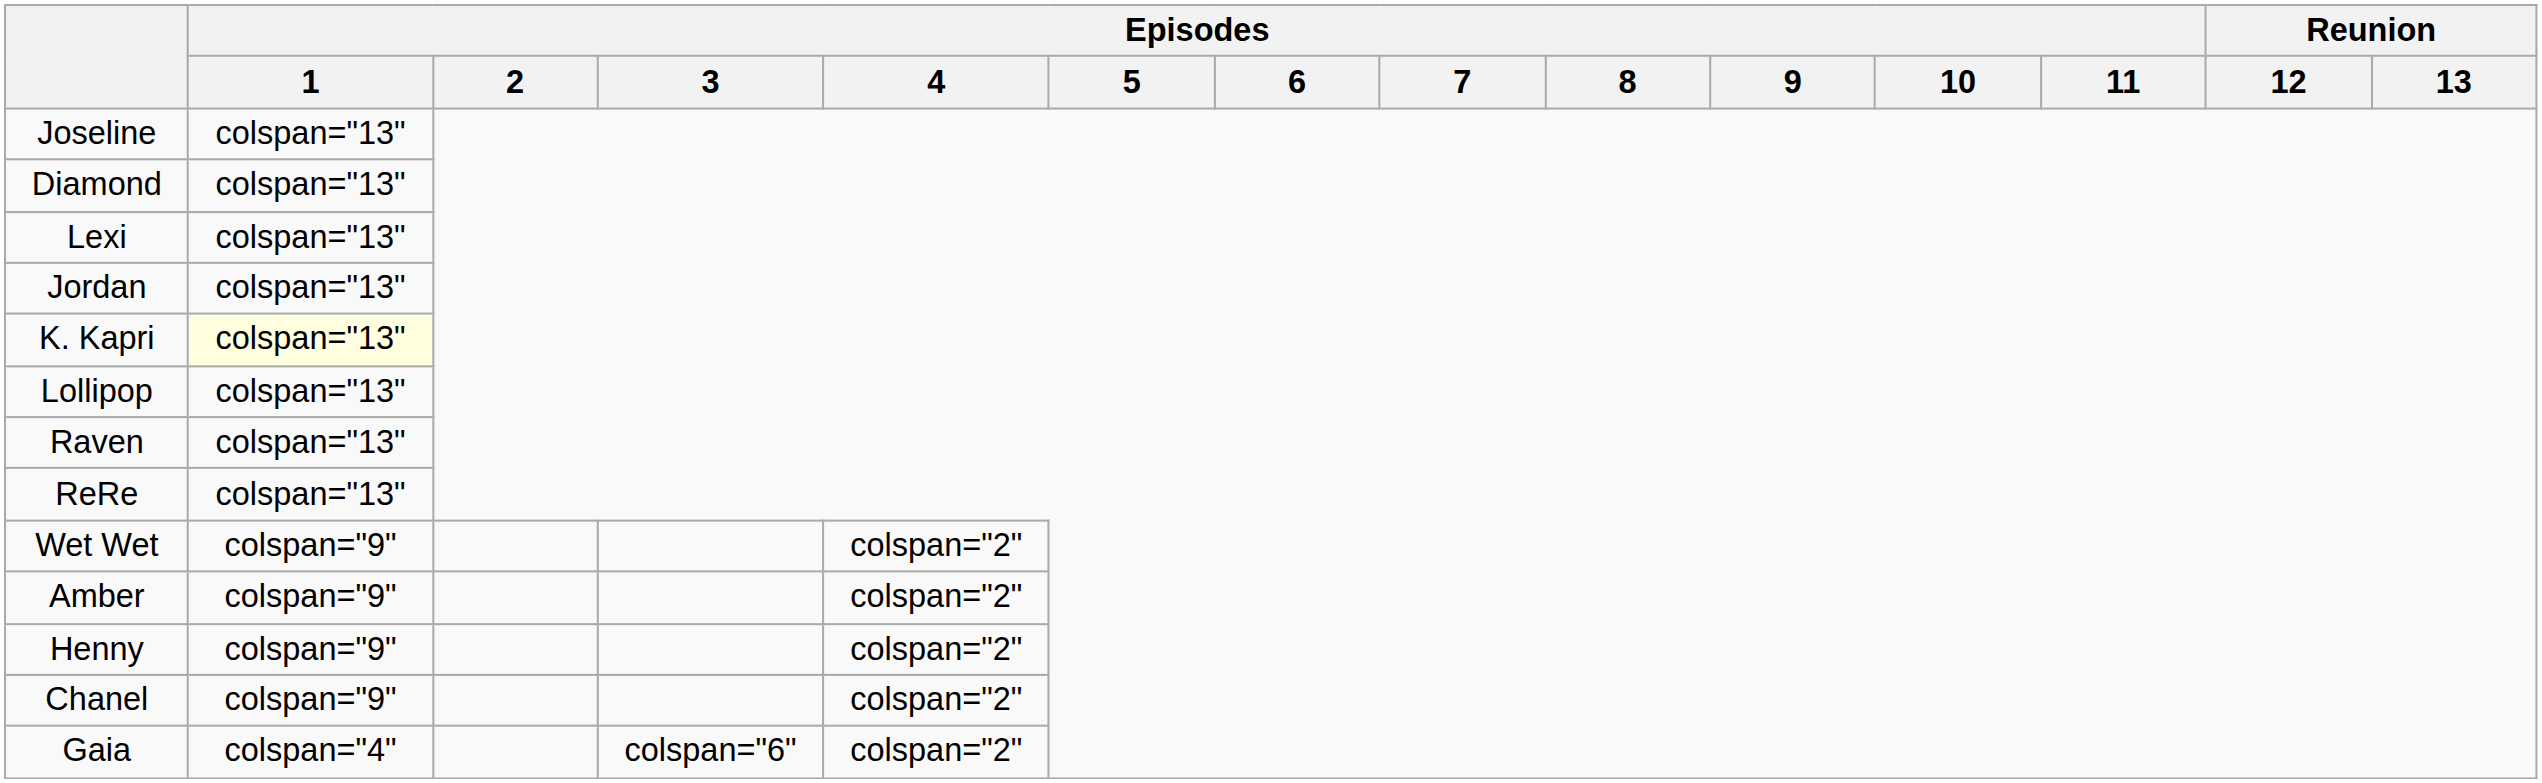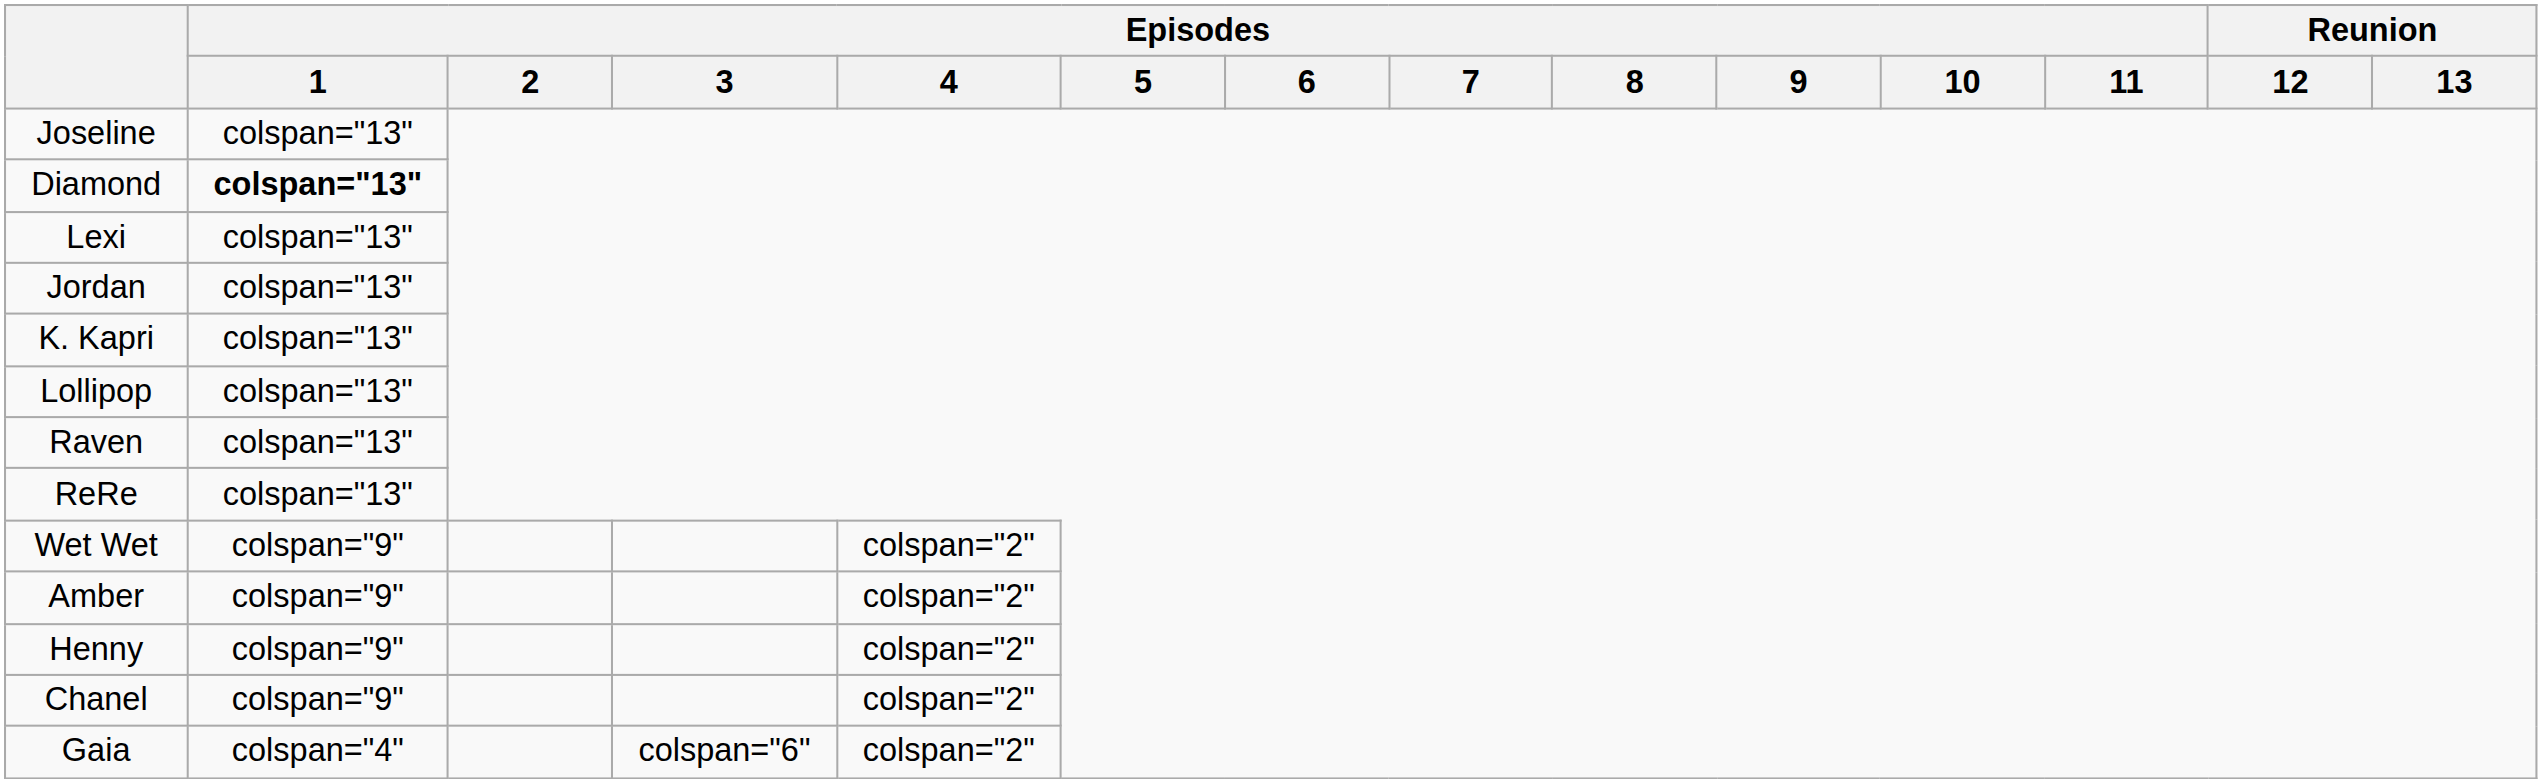(311, 184) normal -> (318, 184) bold
(311, 339) lightyellow background -> (318, 339) no background
